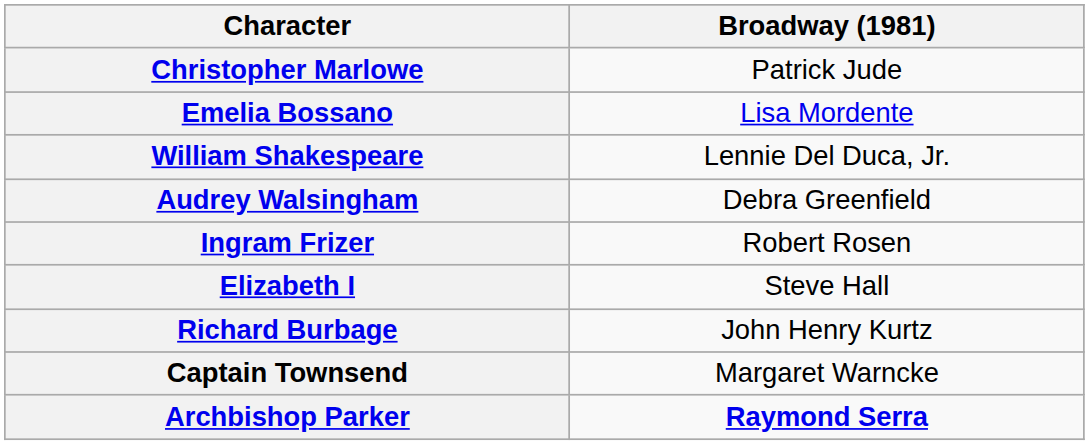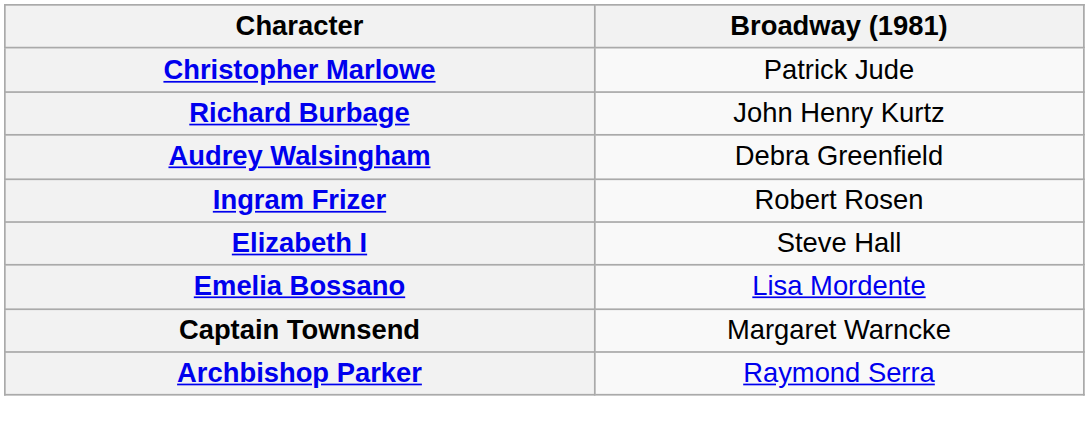rows swapped: (287, 112) <-> (287, 329)
- row: (287, 156)
(827, 416) bold -> (839, 373) normal
